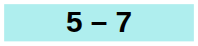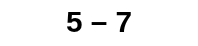(99, 22) paleturquoise background -> (99, 22) no background
